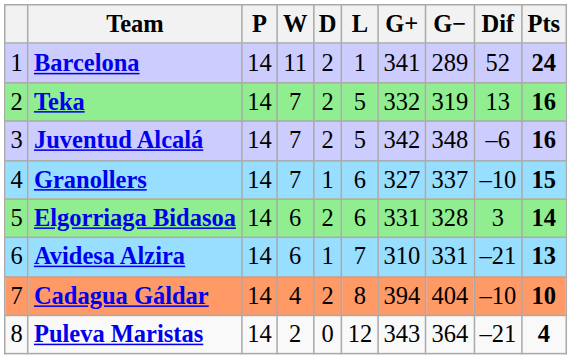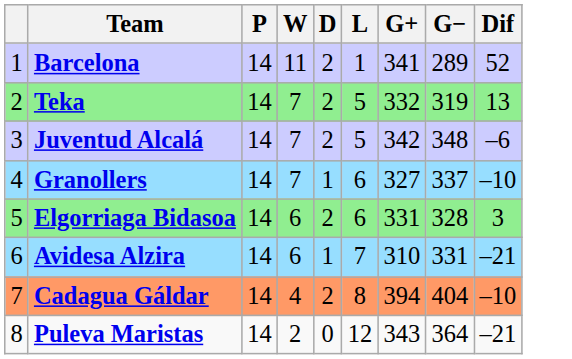- column: (544, 23)
